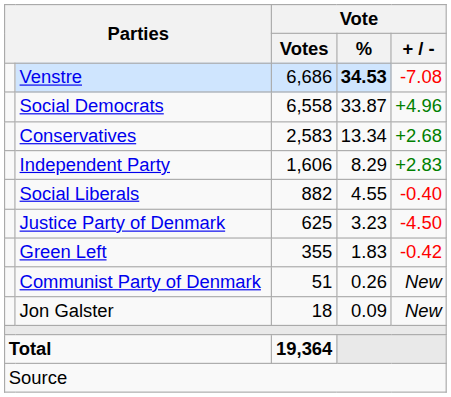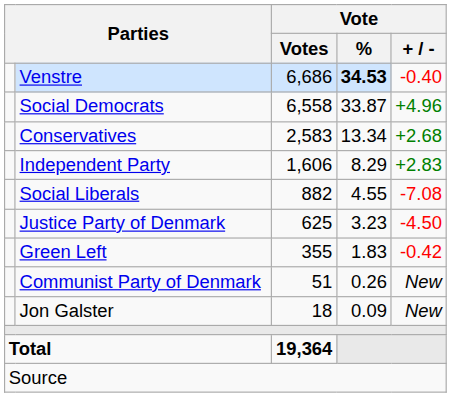(421, 77) -7.08 -> (421, 77) -0.40
(421, 194) -0.40 -> (421, 194) -7.08
